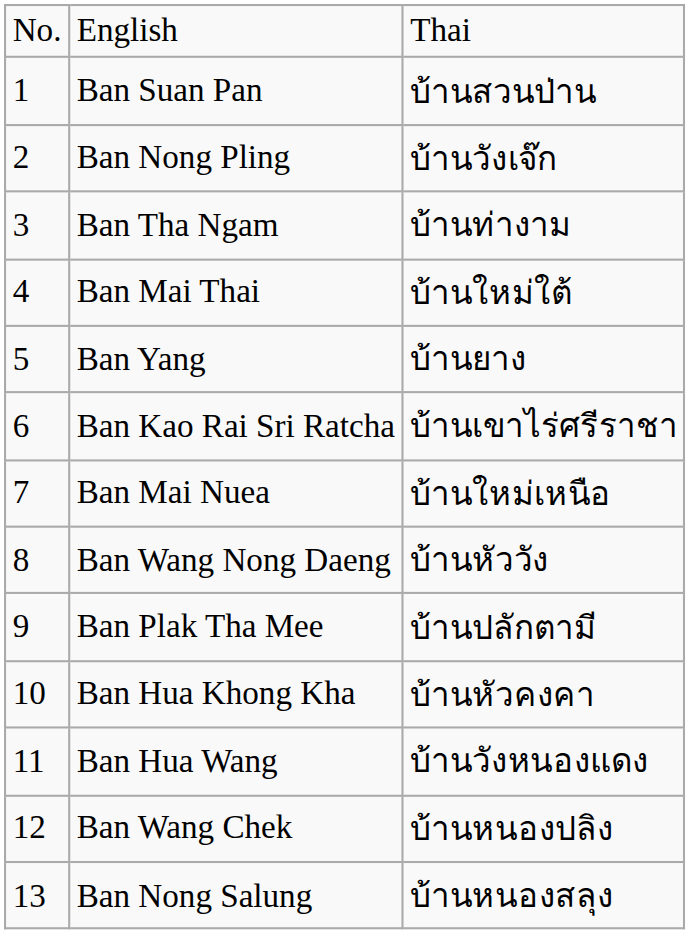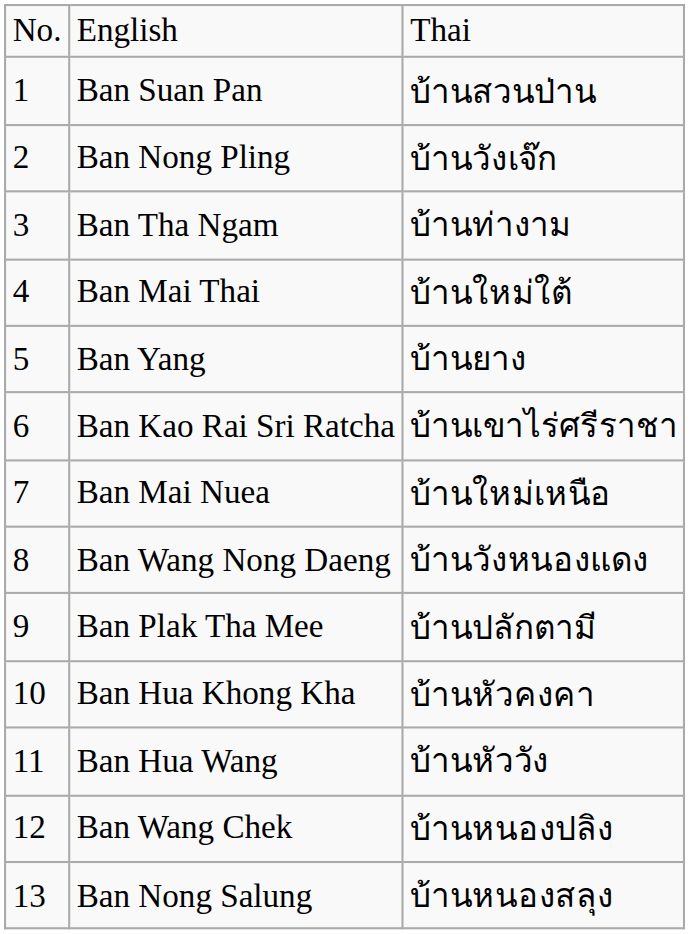(480, 560) บ้านหัววัง -> (529, 560) บ้านวังหนองแดง
(529, 761) บ้านวังหนองแดง -> (480, 761) บ้านหัววัง
